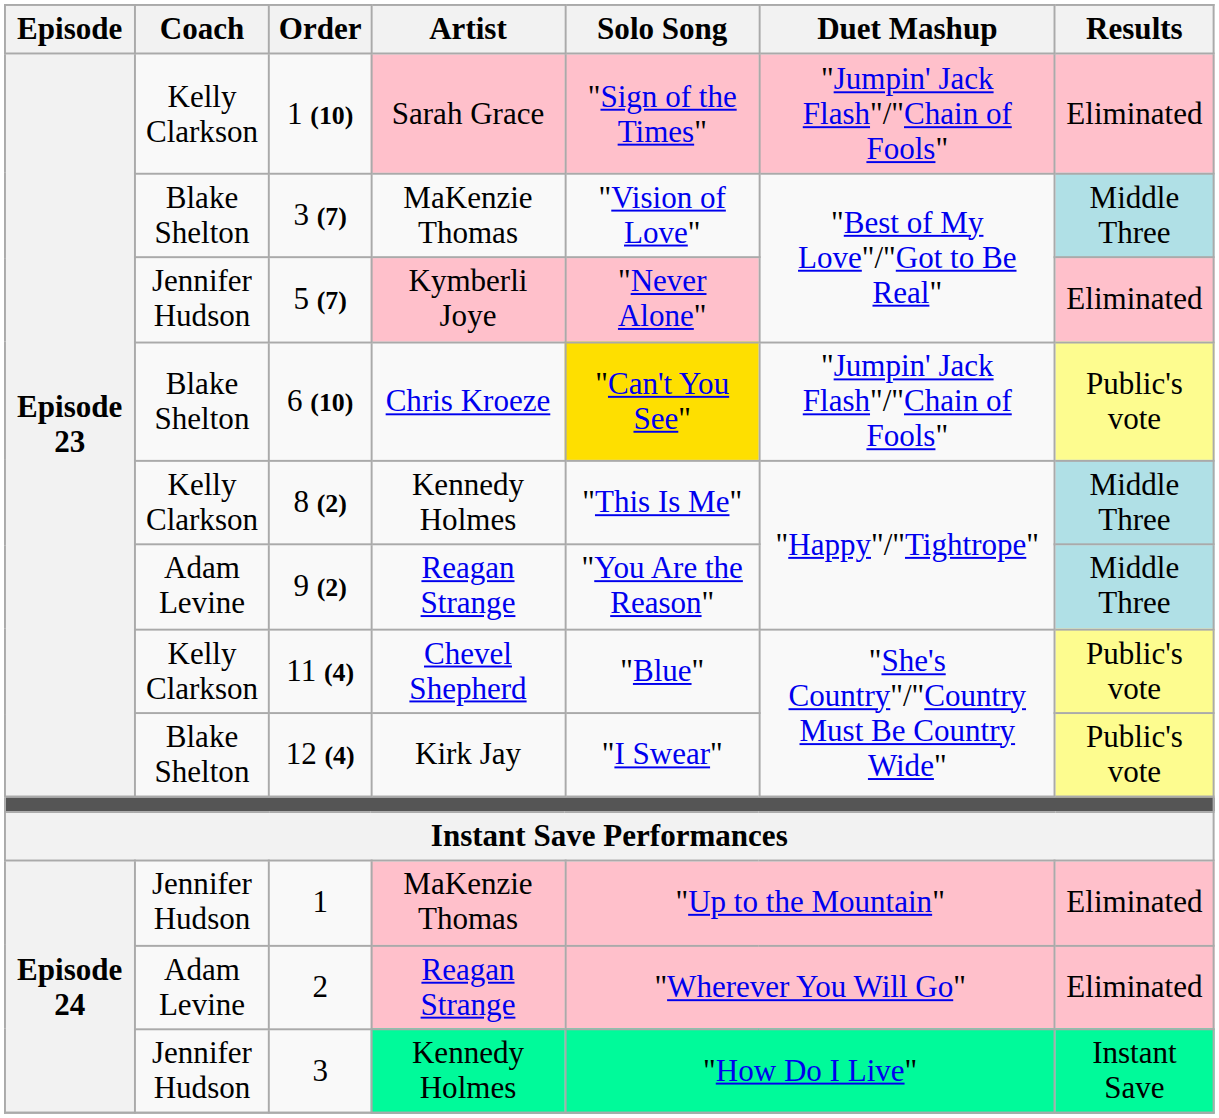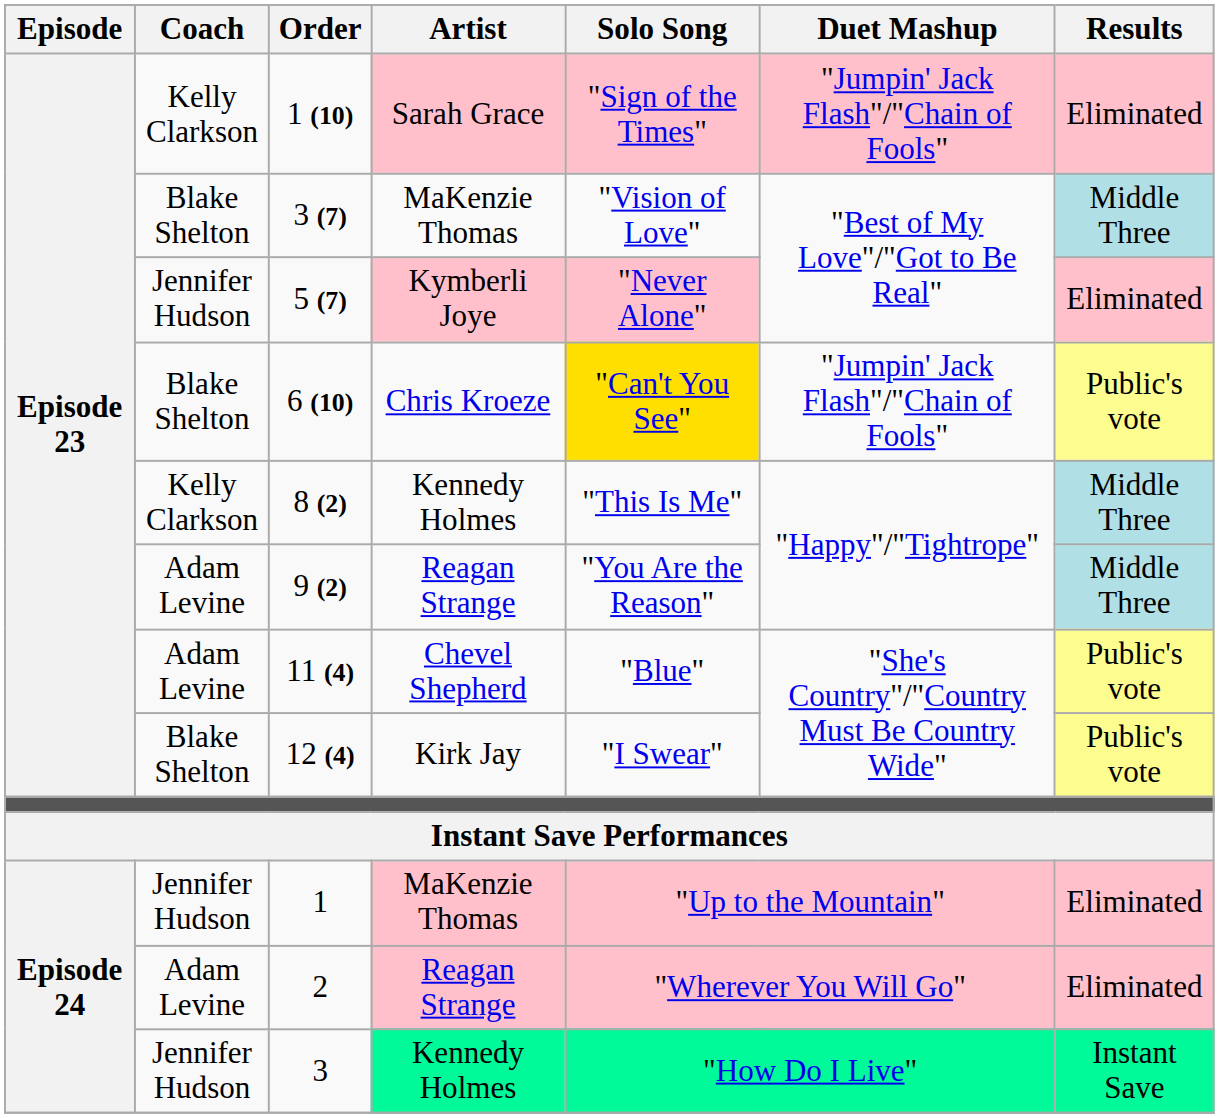(202, 670) Kelly Clarkson -> (202, 670) Adam Levine
